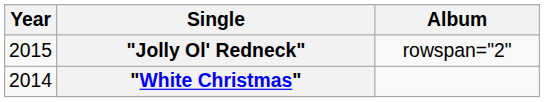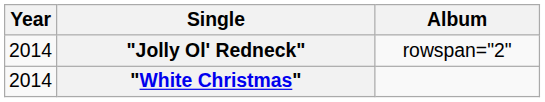(31, 50) 2015 -> (31, 50) 2014
